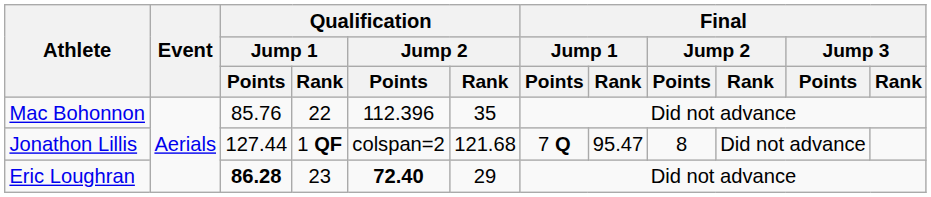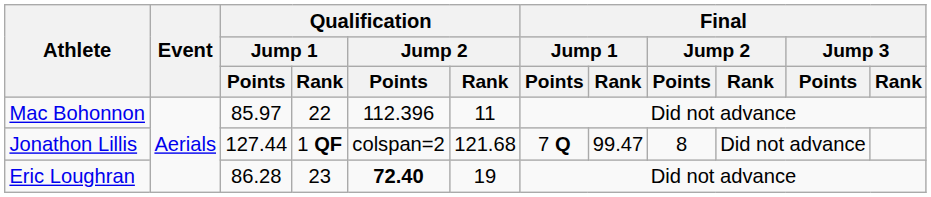(256, 113) 85.76 -> (256, 113) 85.97
(485, 113) 35 -> (485, 113) 11
(618, 145) 95.47 -> (618, 145) 99.47
(256, 177) bold -> (256, 177) normal
(485, 177) 29 -> (485, 177) 19
